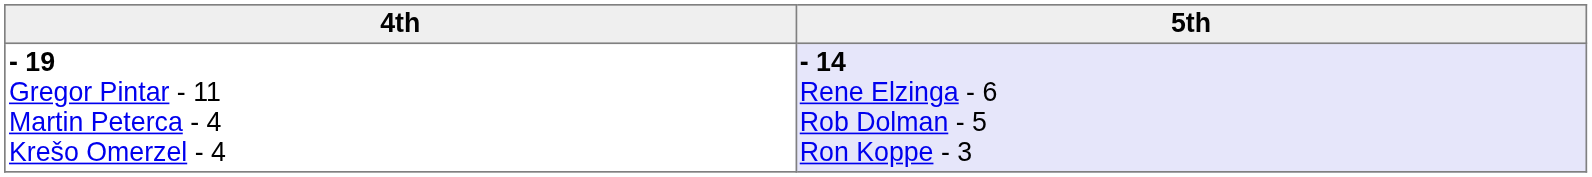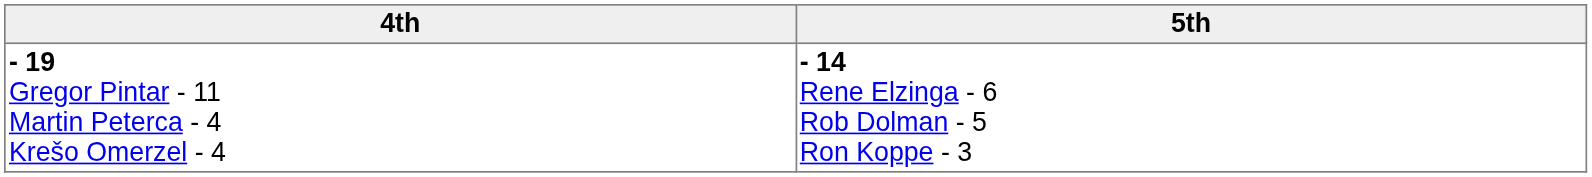(899, 107) lavender background -> (899, 107) no background
